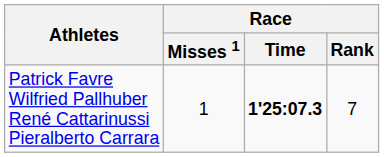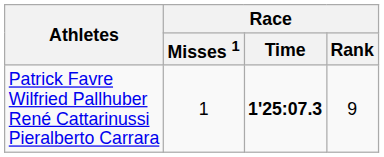(352, 109) 7 -> (352, 109) 9
